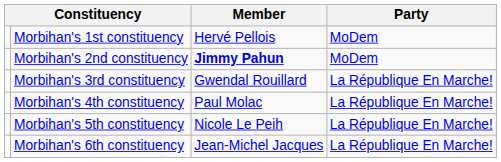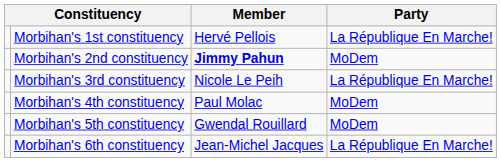(354, 37) MoDem -> (411, 37) La République En Marche!
(250, 80) Gwendal Rouillard -> (239, 80) Nicole Le Peih
(411, 102) La République En Marche! -> (354, 102) MoDem
(239, 124) Nicole Le Peih -> (250, 124) Gwendal Rouillard
(411, 124) La République En Marche! -> (354, 124) MoDem
